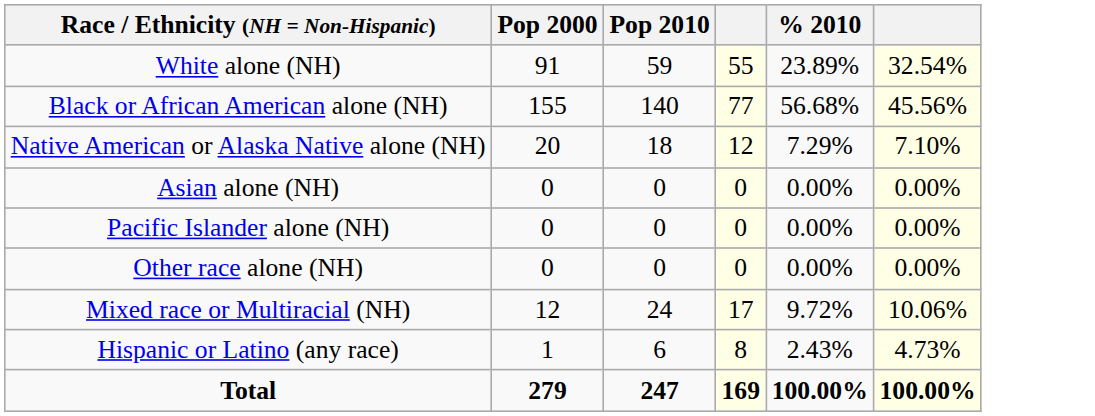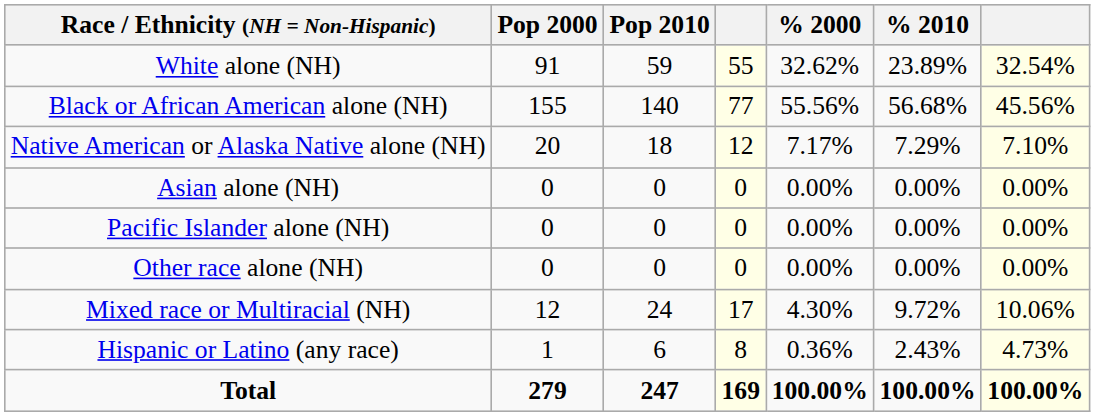+ column: (820, 24)
